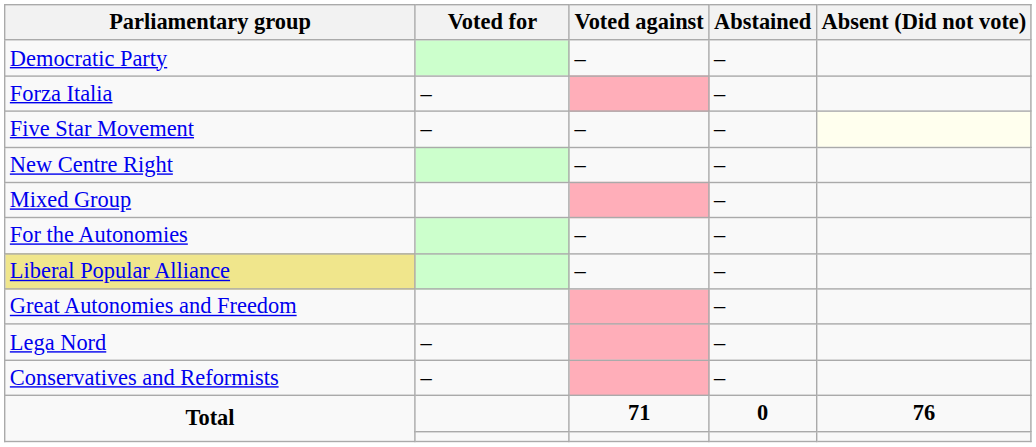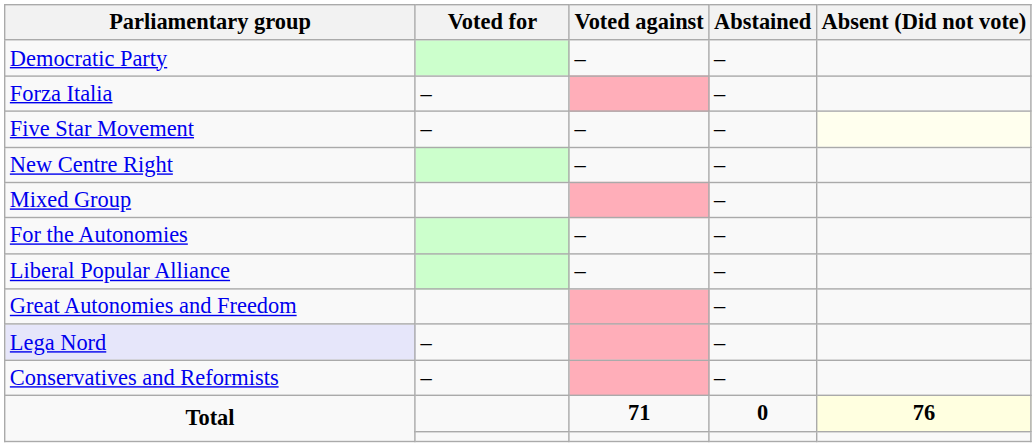(120, 270) khaki background -> (120, 270) no background
(58, 341) no background -> (58, 341) lavender background
(924, 413) no background -> (924, 413) lightyellow background
